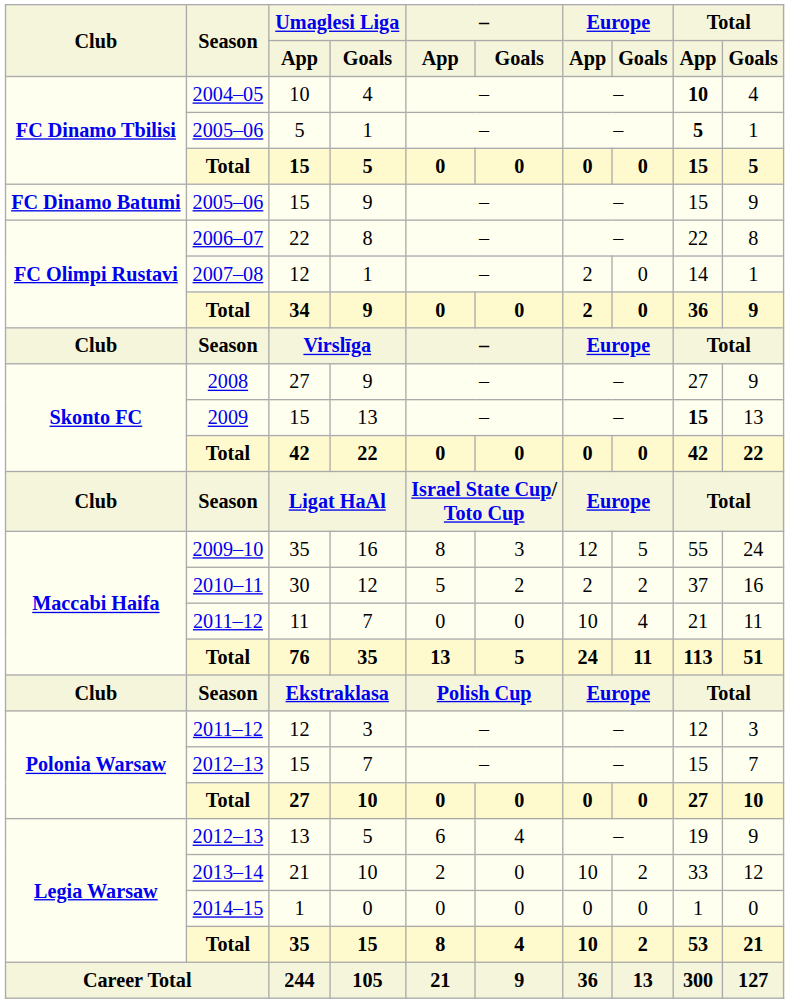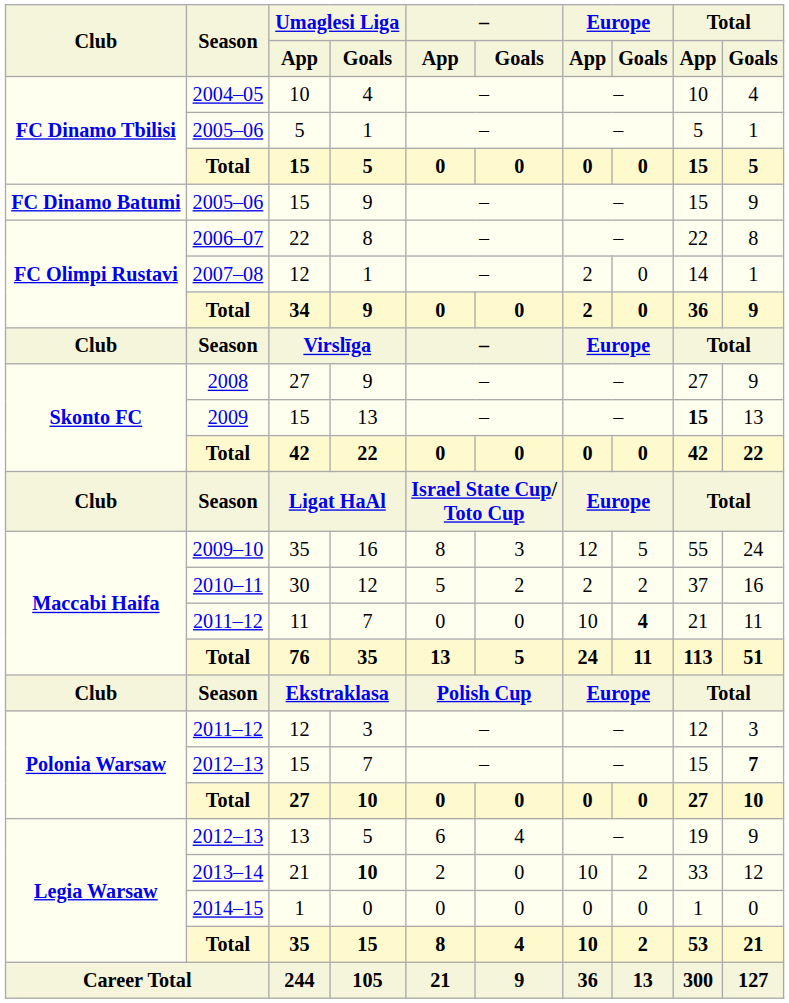(698, 94) bold -> (698, 94) normal
(698, 130) bold -> (698, 130) normal
(643, 620) normal -> (643, 620) bold
(753, 764) normal -> (753, 764) bold
(367, 872) normal -> (367, 872) bold
